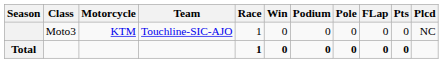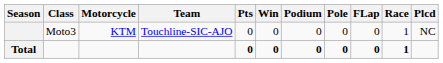columns swapped: (250, 13) <-> (401, 13)
